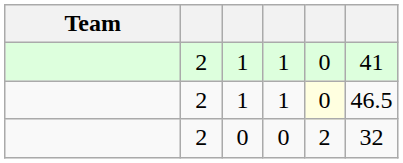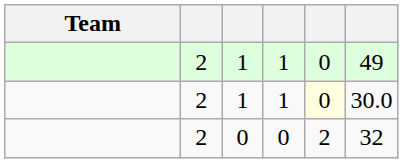(372, 61) 41 -> (372, 61) 49
(372, 99) 46.5 -> (372, 99) 30.0
